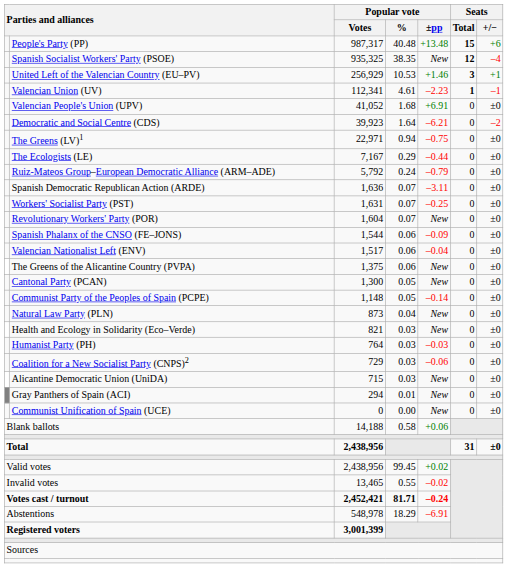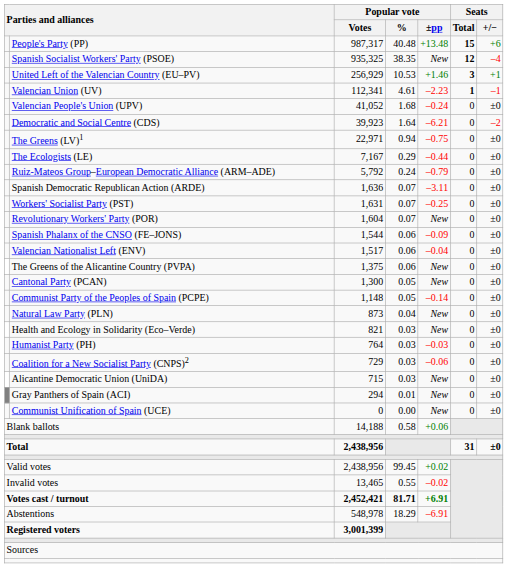(437, 106) +6.91 -> (437, 106) –0.24
(437, 498) –0.24 -> (437, 498) +6.91
